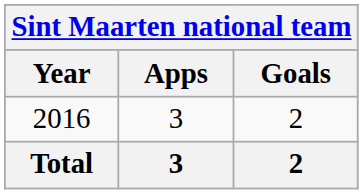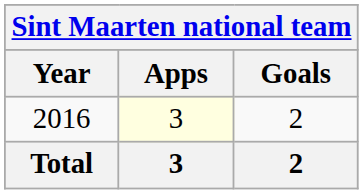(176, 118) no background -> (176, 118) lightyellow background
